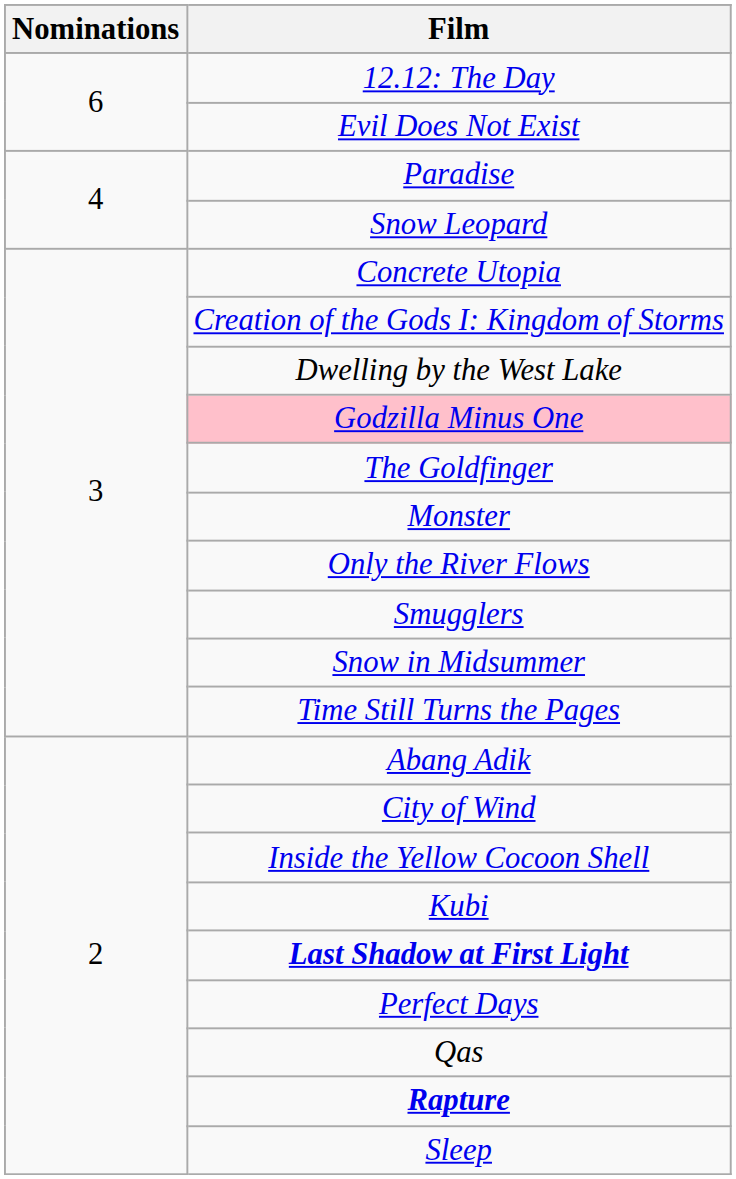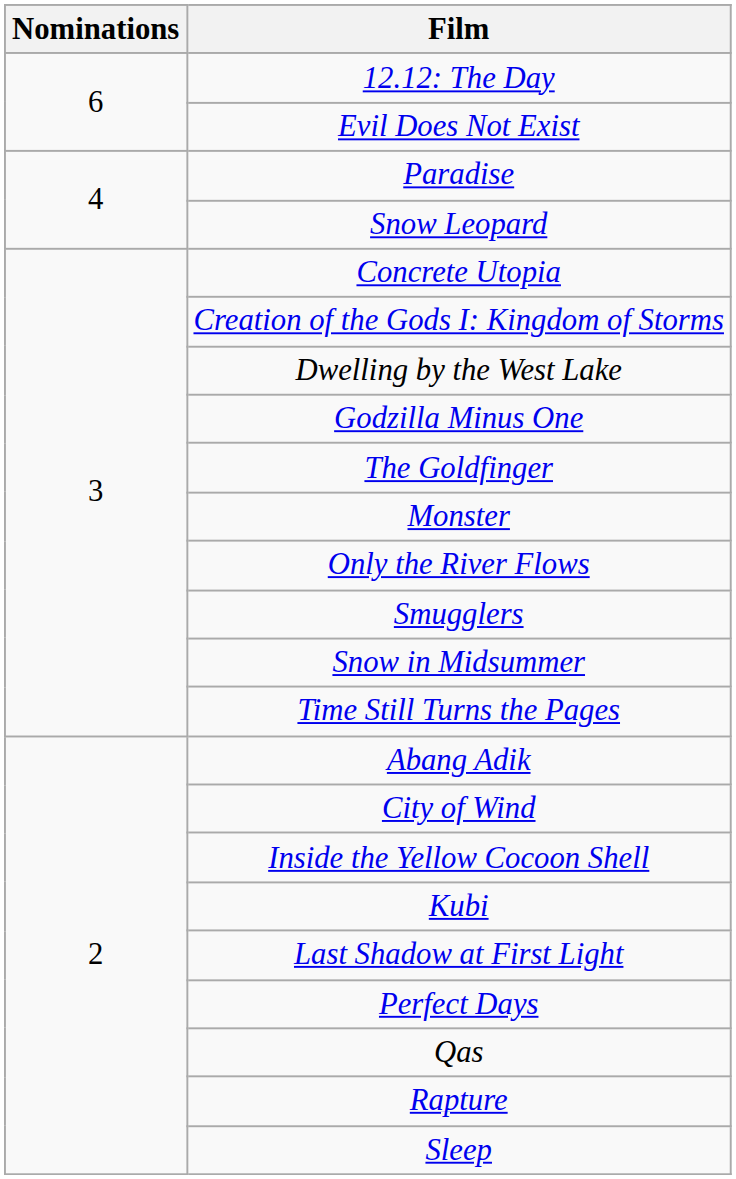(459, 418) pink background -> (459, 418) no background
(459, 954) bold -> (459, 954) normal
(459, 1100) bold -> (459, 1100) normal
